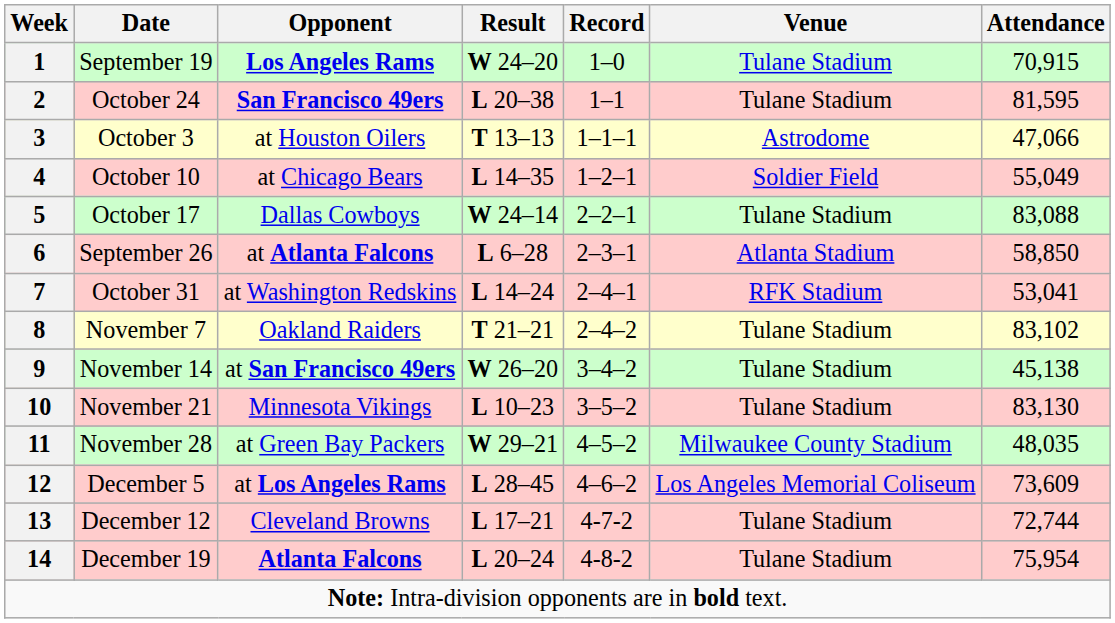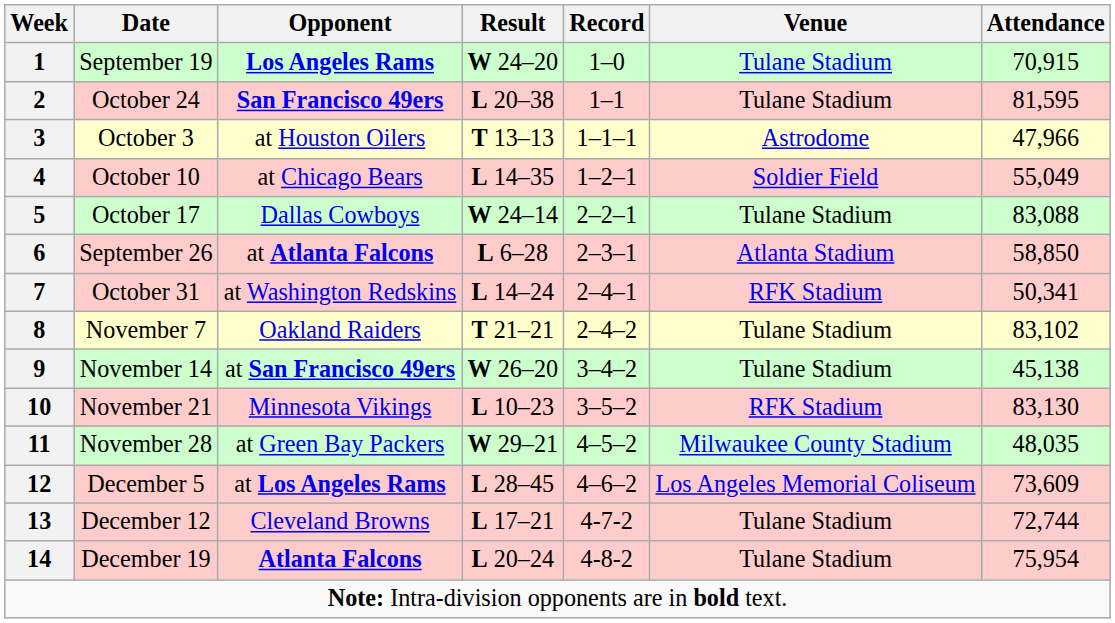(1046, 138) 47,066 -> (1046, 138) 47,966
(1046, 291) 53,041 -> (1046, 291) 50,341
(816, 406) Tulane Stadium -> (816, 406) RFK Stadium
